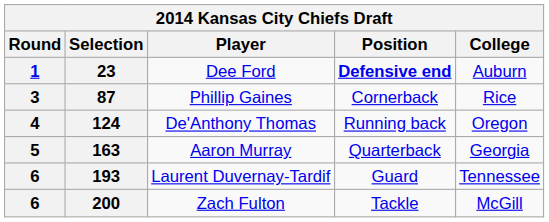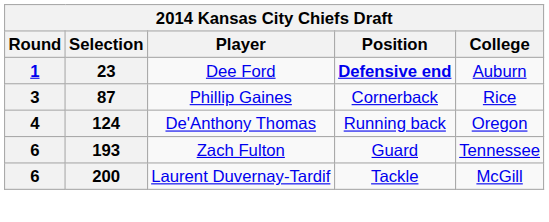- row: (106, 150)
(241, 177) Laurent Duvernay-Tardif -> (241, 150) Zach Fulton
(241, 203) Zach Fulton -> (241, 177) Laurent Duvernay-Tardif
